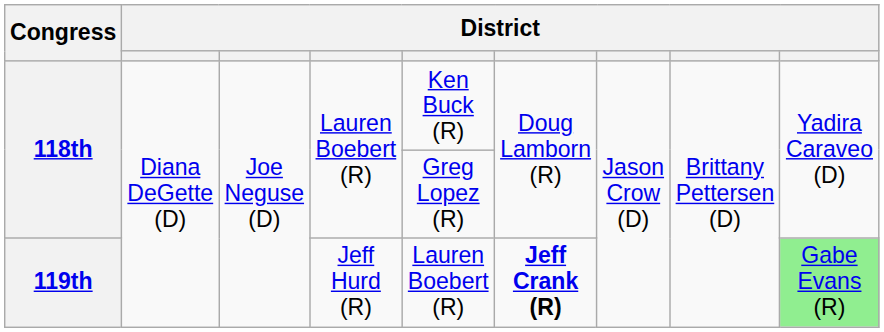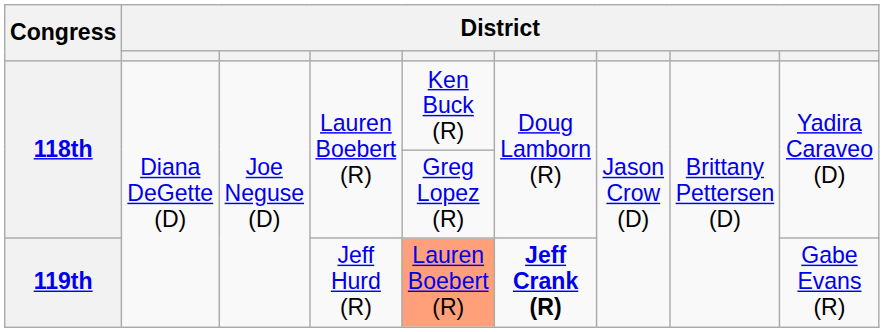(448, 282) no background -> (448, 282) lightsalmon background
(829, 282) lightgreen background -> (829, 282) no background
